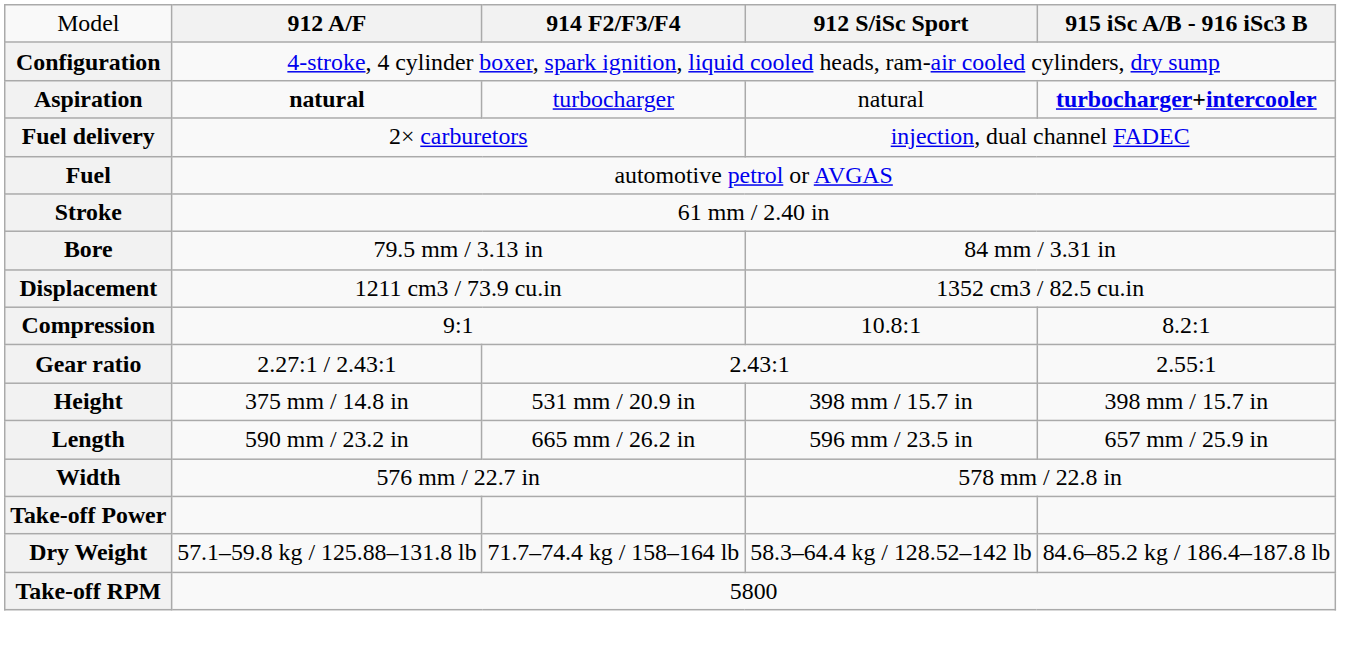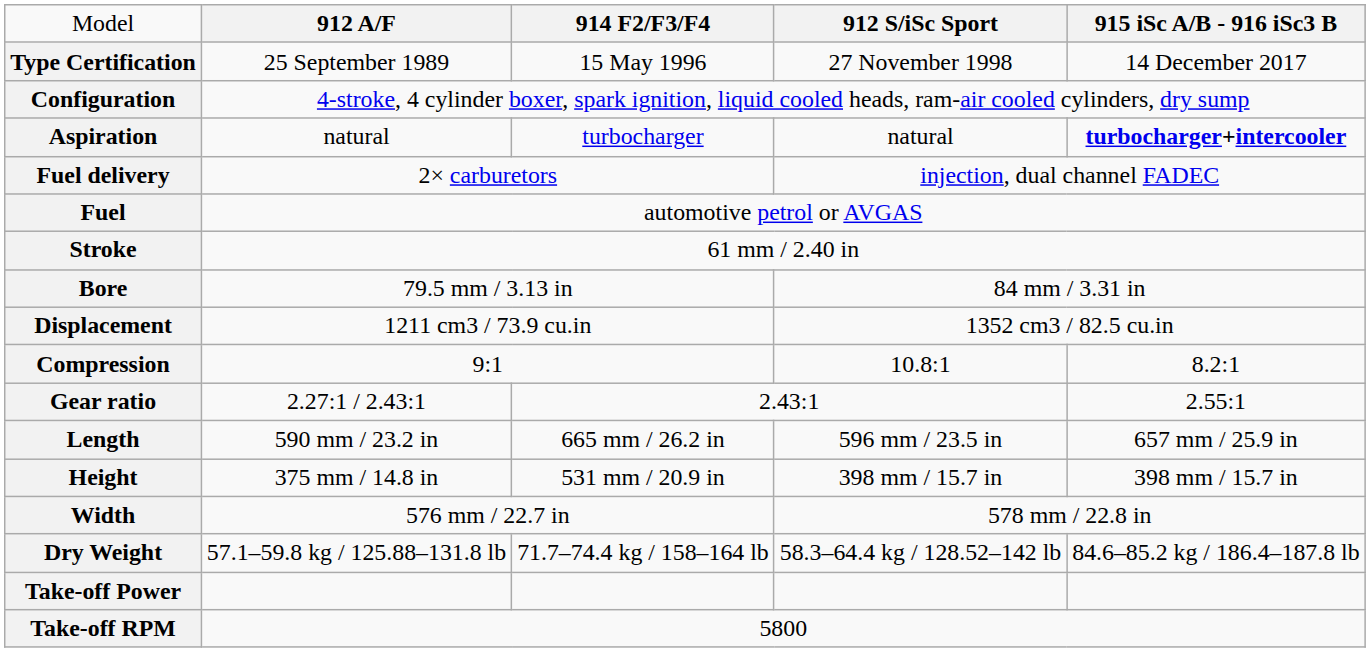+ row: (103, 61)
(327, 99) bold -> (356, 136) normal
rows swapped: (88, 439) <-> (88, 401)
rows swapped: (88, 552) <-> (88, 514)
